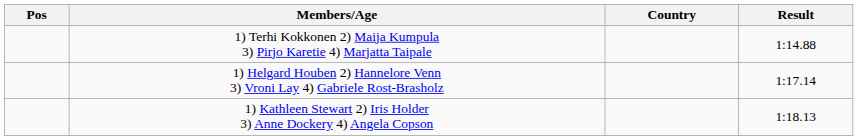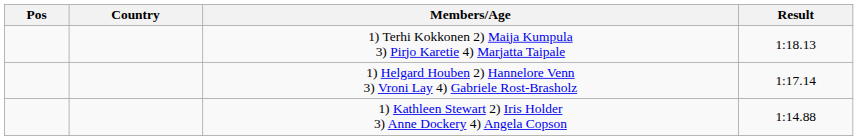columns swapped: (672, 15) <-> (337, 15)
(796, 44) 1:14.88 -> (796, 44) 1:18.13
(796, 116) 1:18.13 -> (796, 116) 1:14.88
